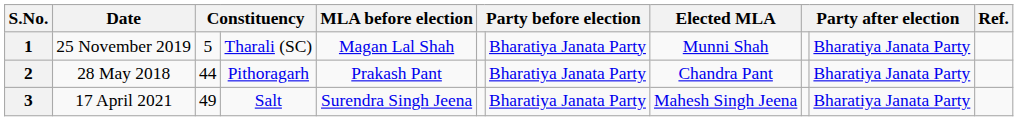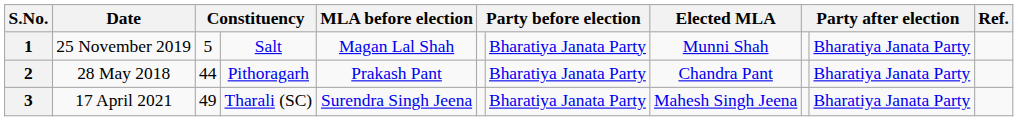(268, 45) Tharali (SC) -> (268, 45) Salt
(268, 101) Salt -> (268, 101) Tharali (SC)
